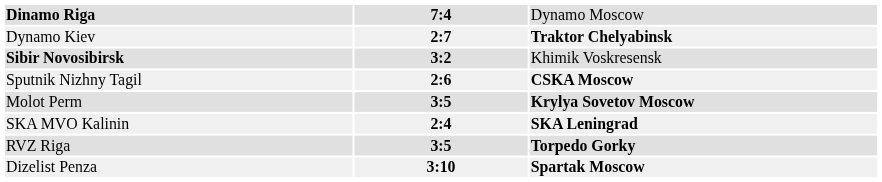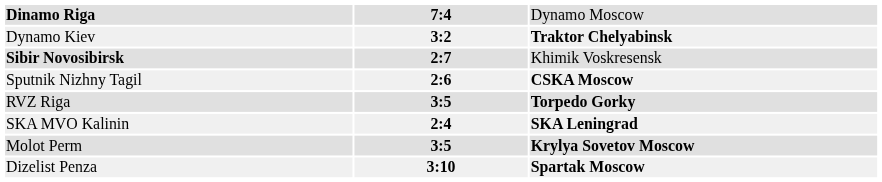(441, 36) 2:7 -> (441, 36) 3:2
(441, 58) 3:2 -> (441, 58) 2:7
rows swapped: (44, 102) <-> (38, 145)
